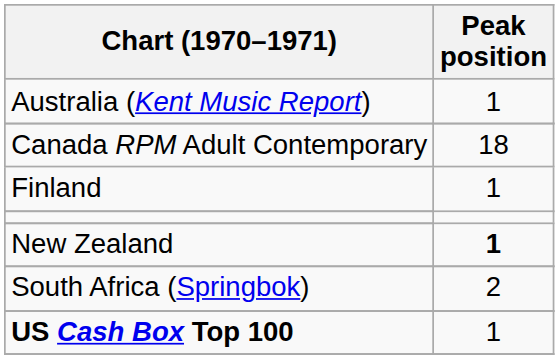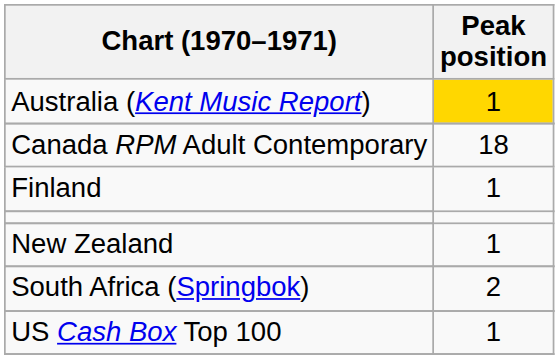(494, 100) no background -> (494, 100) gold background
(494, 244) bold -> (494, 244) normal
(152, 331) bold -> (146, 331) normal
